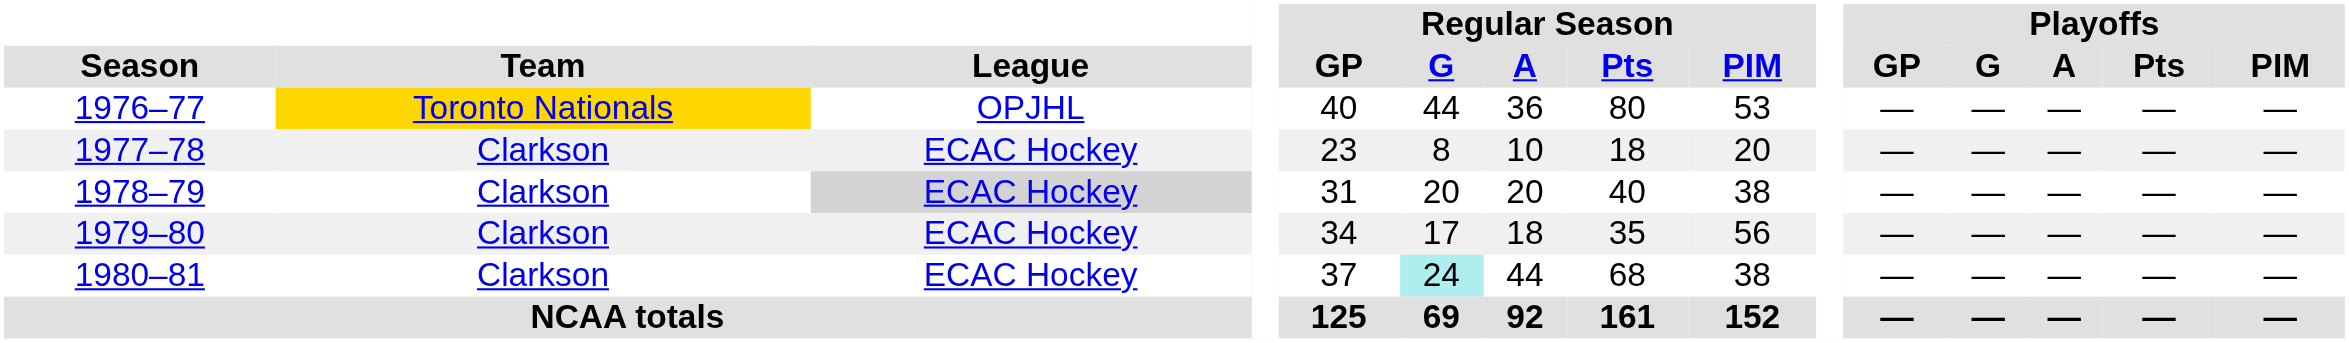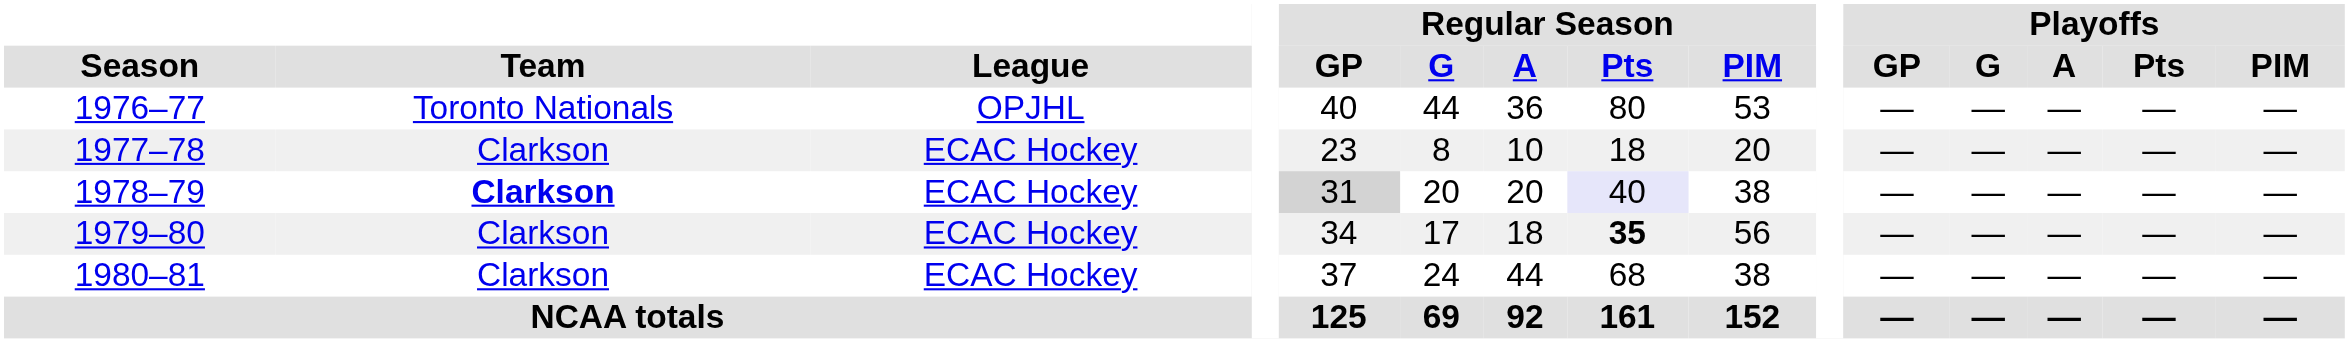(543, 107) gold background -> (543, 107) no background
(543, 191) normal -> (543, 191) bold
(1031, 191) lightgrey background -> (1031, 191) no background
(1339, 191) no background -> (1339, 191) lightgrey background
(1627, 191) no background -> (1627, 191) lavender background
(1627, 233) normal -> (1627, 233) bold
(1441, 275) paleturquoise background -> (1441, 275) no background
